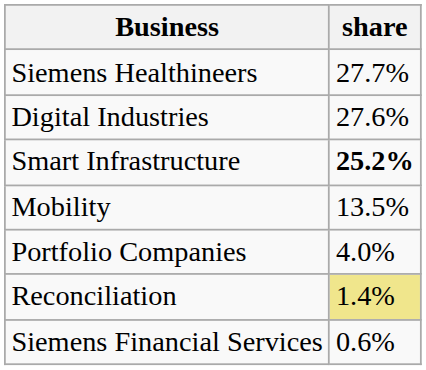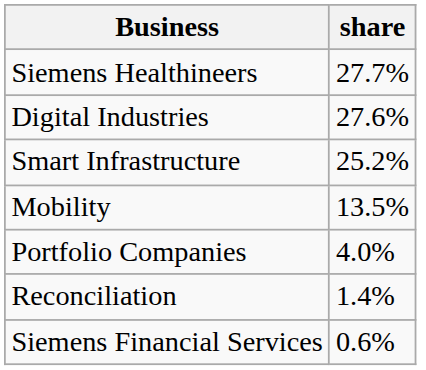(375, 161) bold -> (373, 161) normal
(365, 296) khaki background -> (365, 296) no background
